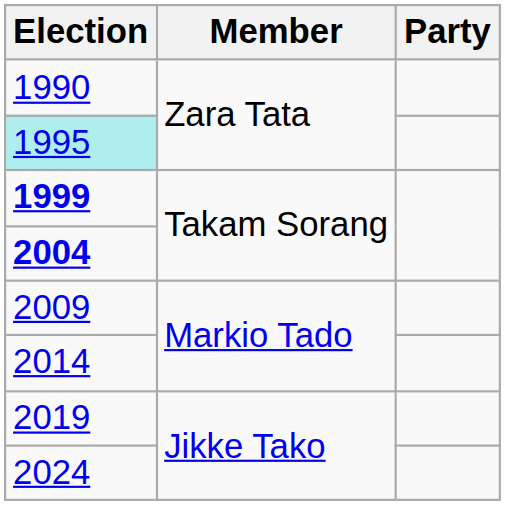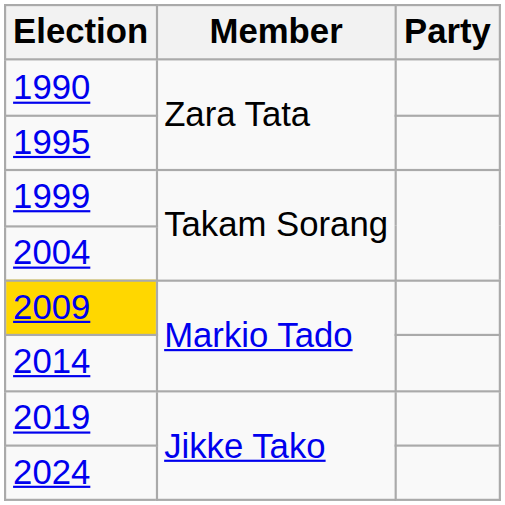(52, 142) paleturquoise background -> (52, 142) no background
(52, 197) bold -> (52, 197) normal
(52, 252) bold -> (52, 252) normal
(52, 307) no background -> (52, 307) gold background
